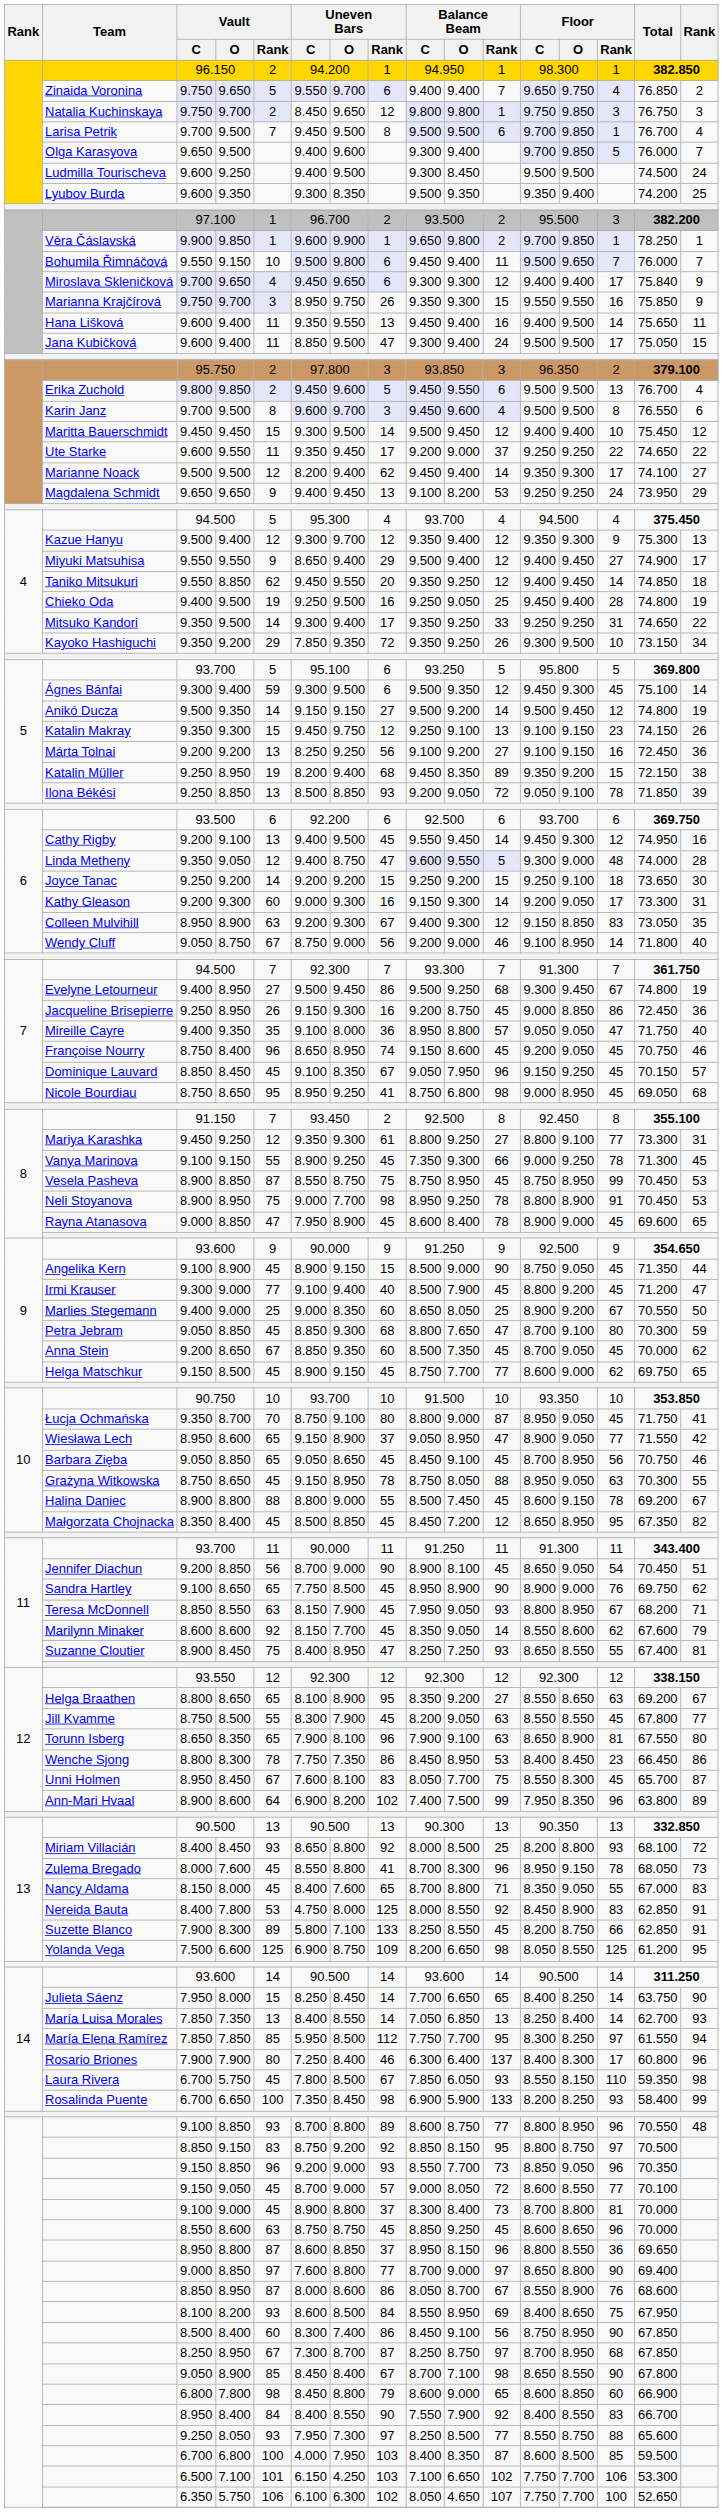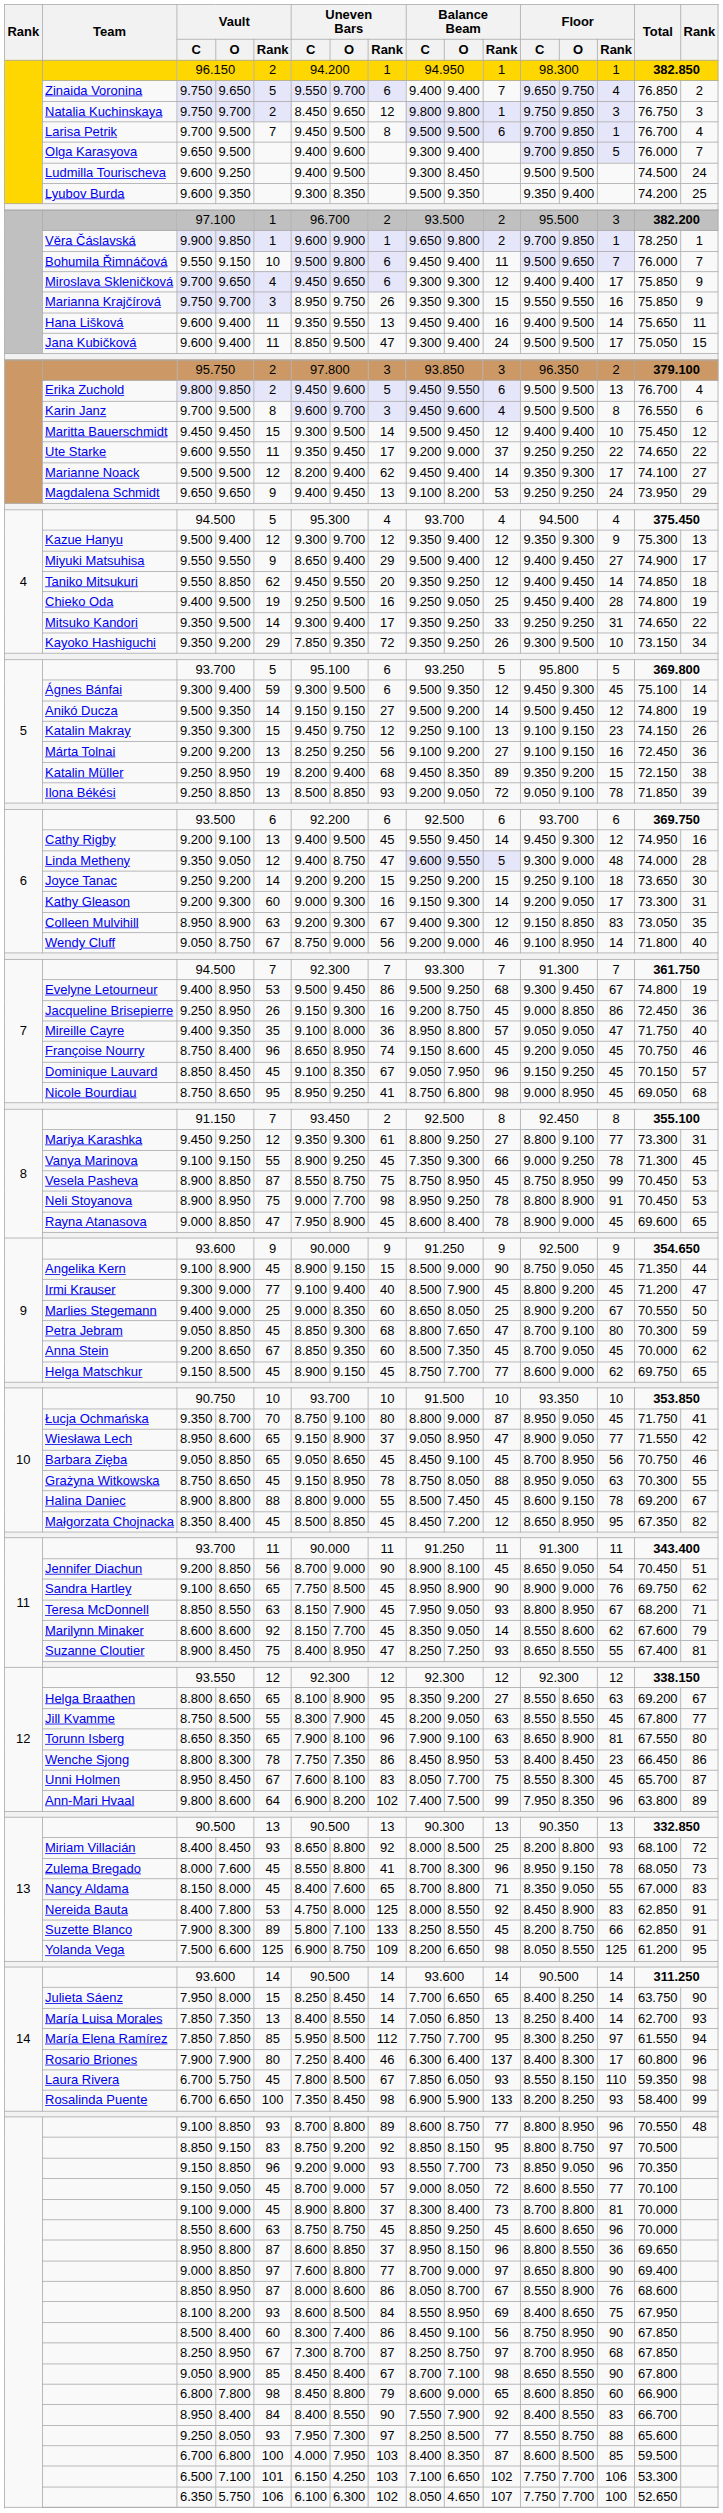(658, 281) 75.840 -> (658, 281) 75.850
(273, 990) 27 -> (273, 990) 53
(196, 1801) 8.900 -> (196, 1801) 9.800
